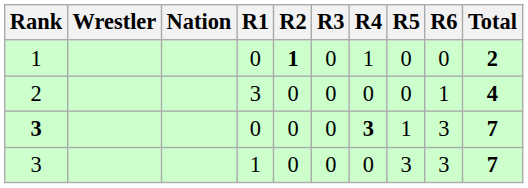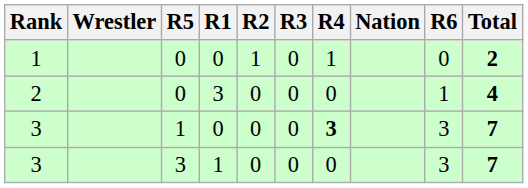columns swapped: (199, 22) <-> (406, 22)
(293, 57) bold -> (256, 57) normal
(36, 128) bold -> (36, 128) normal
